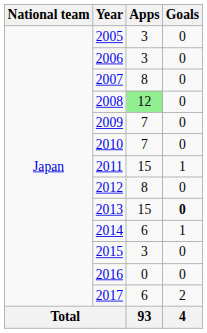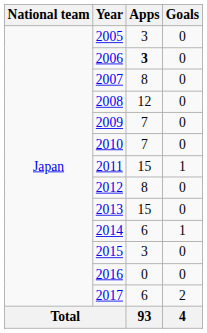(144, 58) normal -> (144, 58) bold
(144, 101) lightgreen background -> (144, 101) no background
(182, 209) bold -> (182, 209) normal
